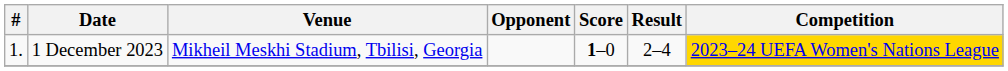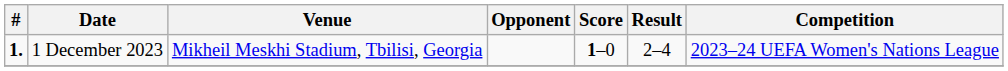(16, 49) normal -> (16, 49) bold
(845, 49) gold background -> (845, 49) no background
